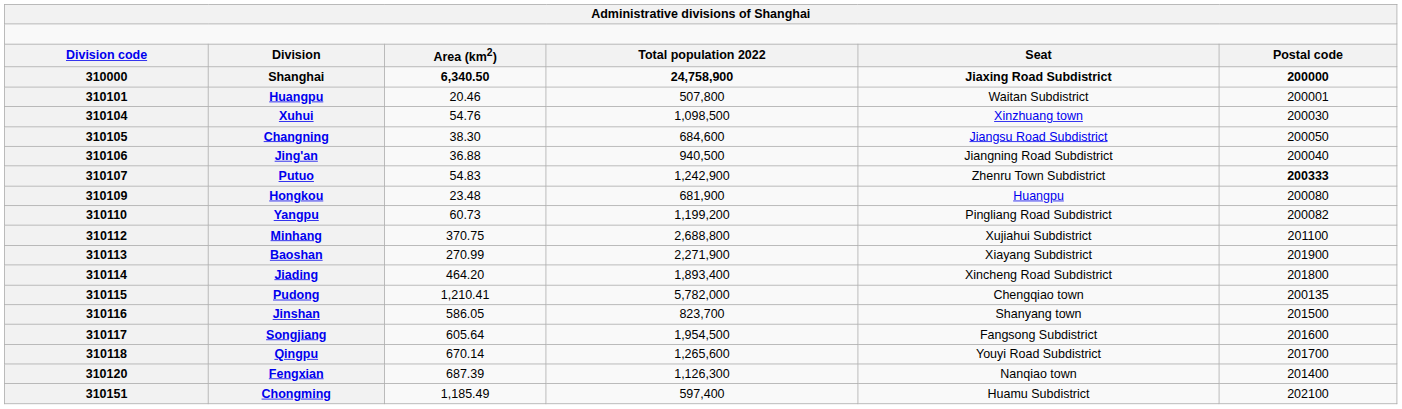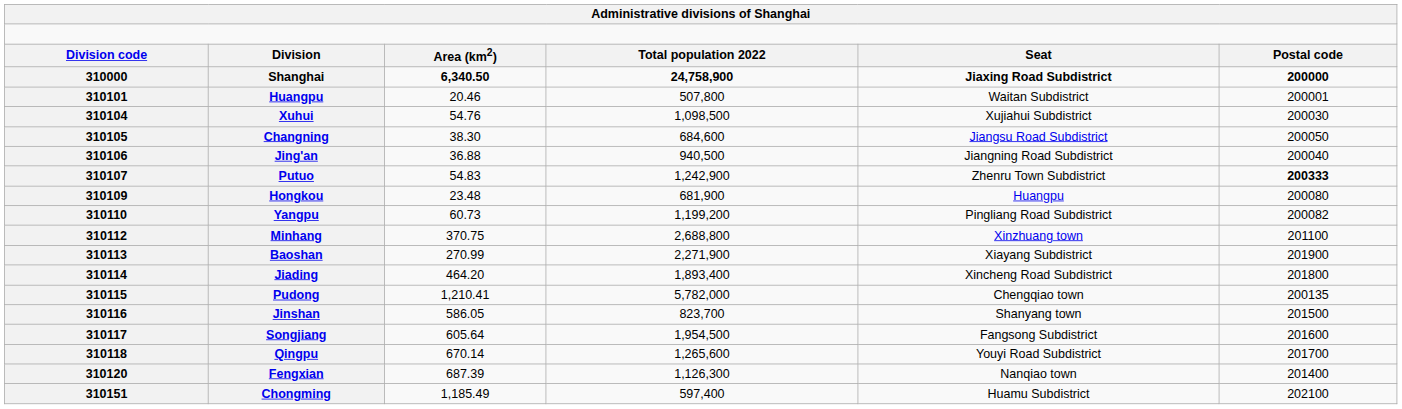(1039, 116) Xinzhuang town -> (1039, 116) Xujiahui Subdistrict
(1039, 235) Xujiahui Subdistrict -> (1039, 235) Xinzhuang town
